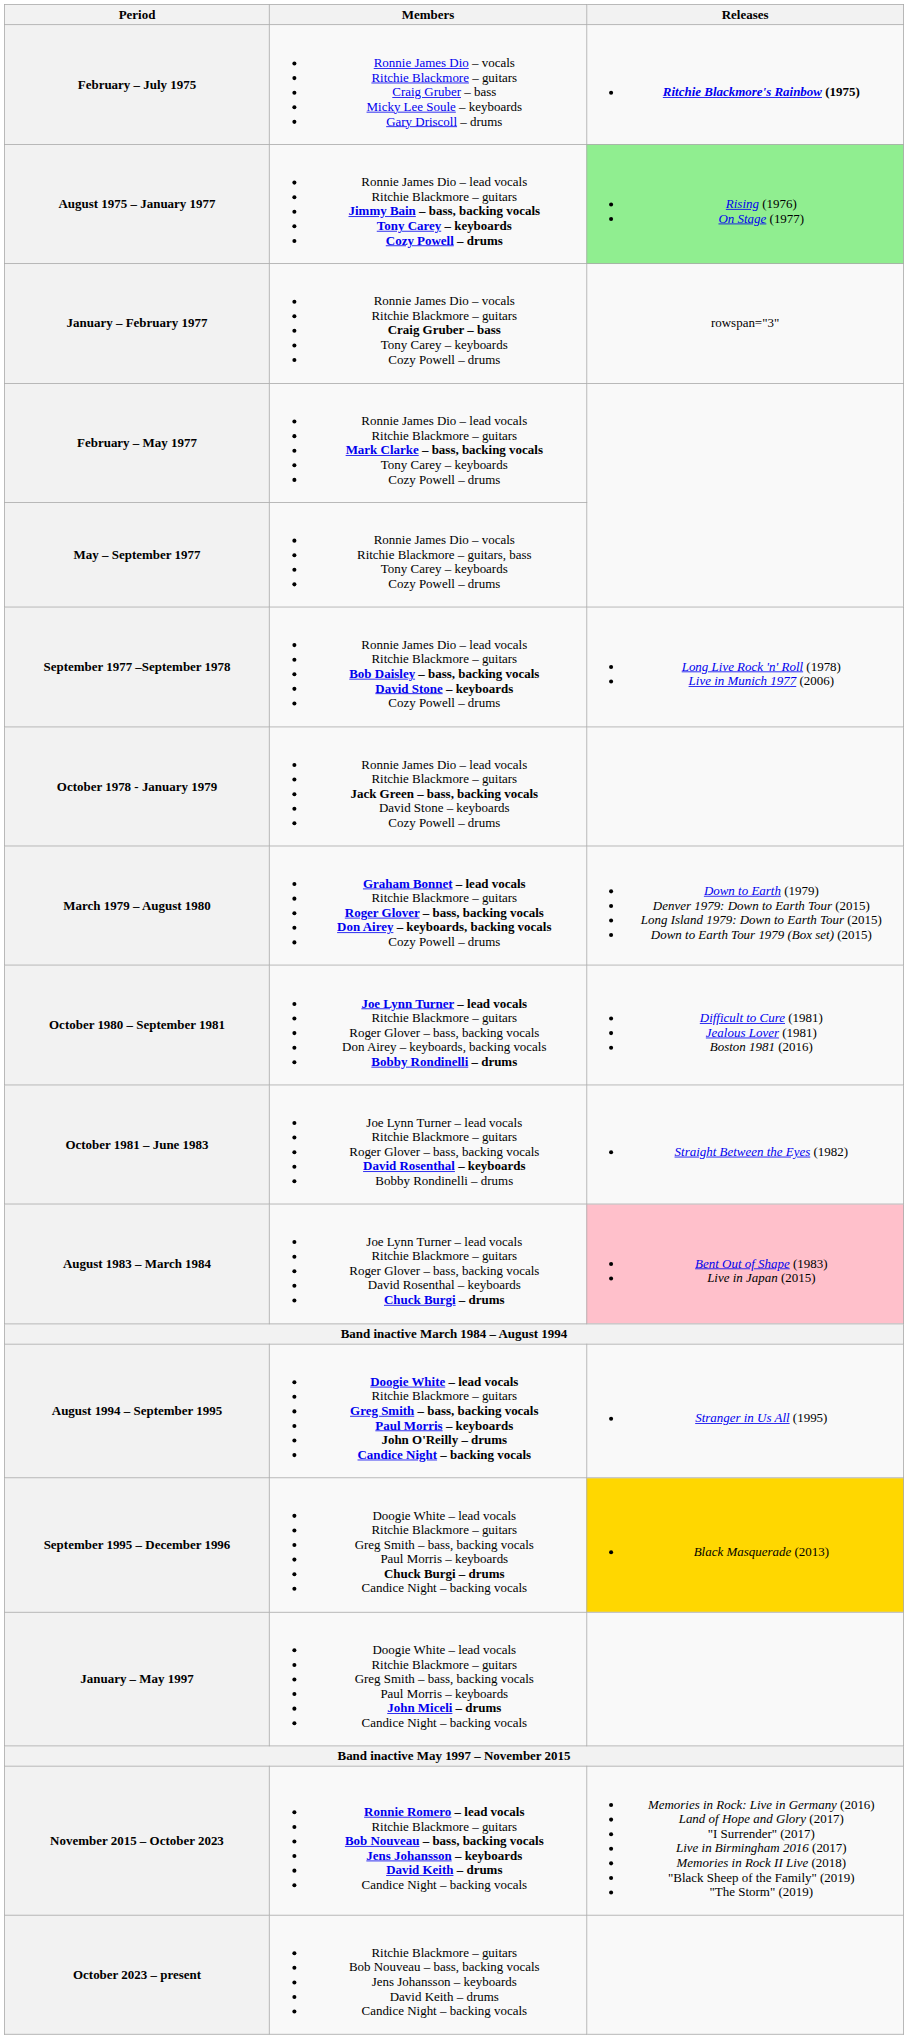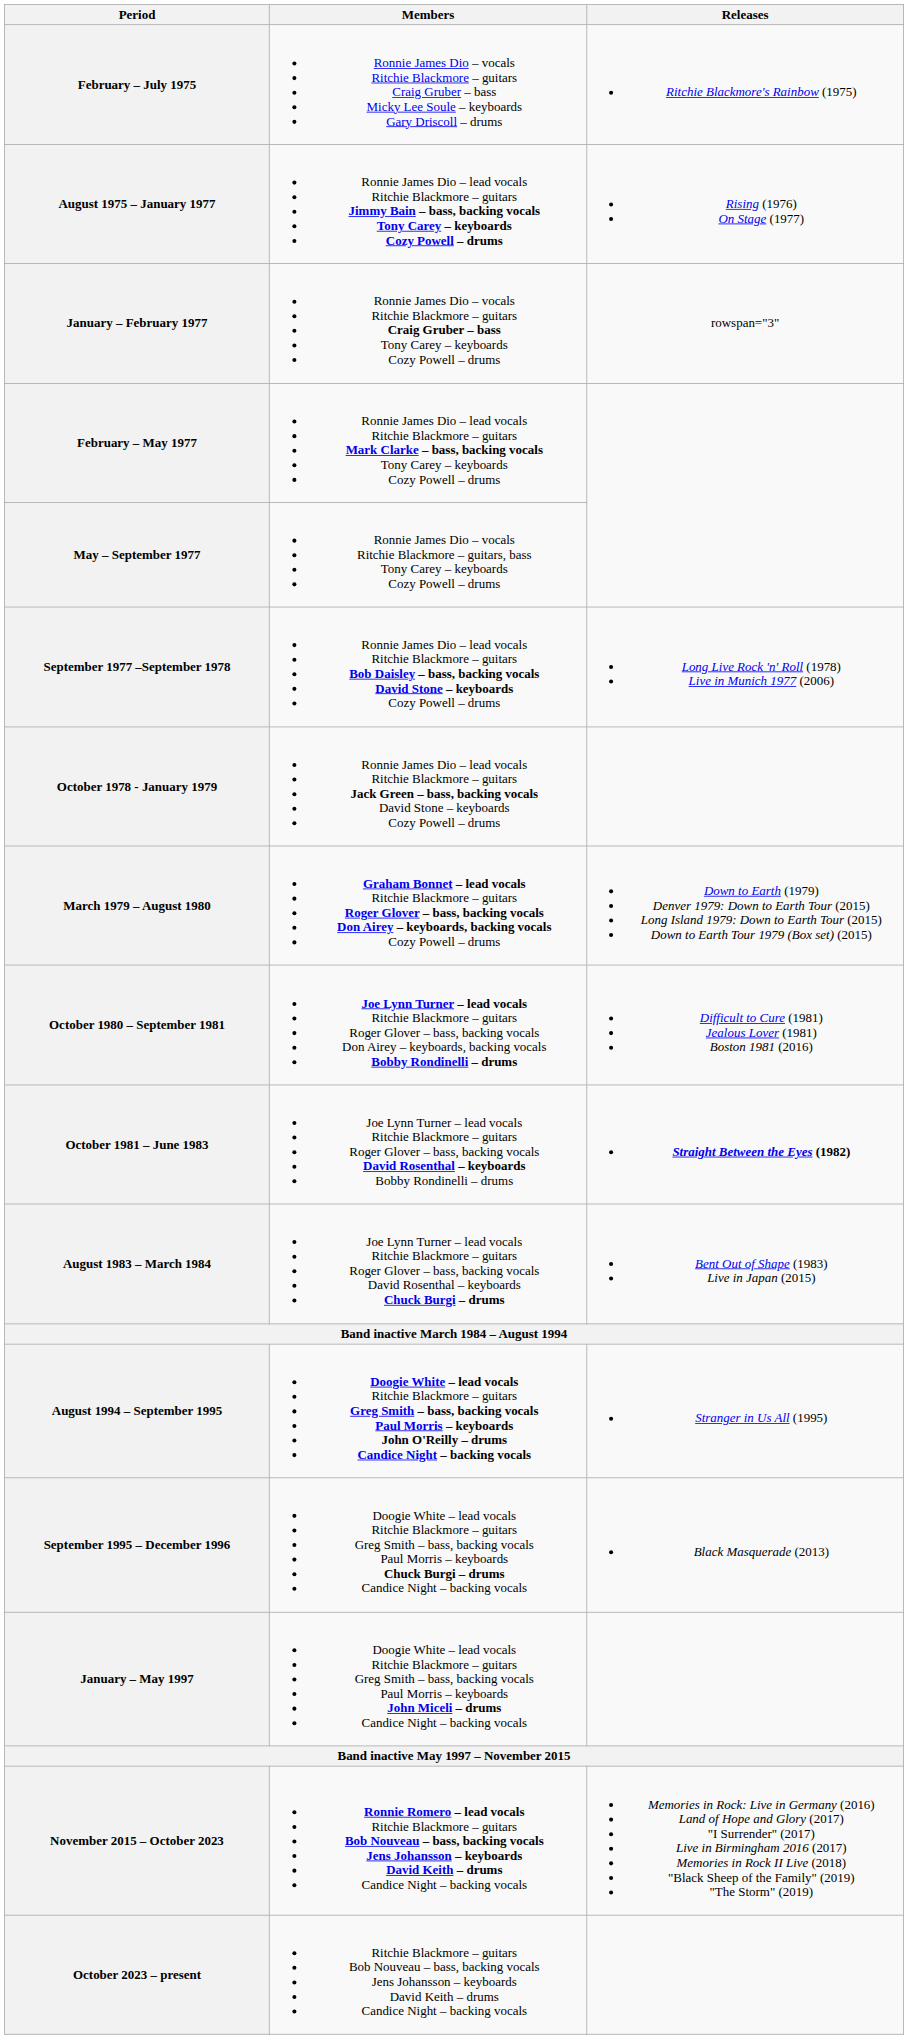(745, 92) bold -> (745, 92) normal
(745, 211) lightgreen background -> (745, 211) no background
(745, 1152) normal -> (745, 1152) bold
(745, 1271) pink background -> (745, 1271) no background
(745, 1552) gold background -> (745, 1552) no background
